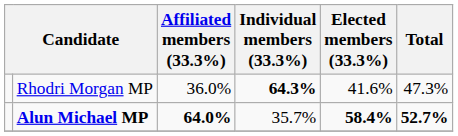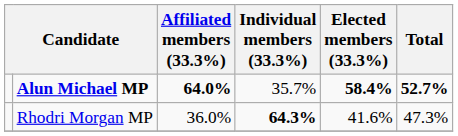rows swapped: (83, 117) <-> (85, 88)
